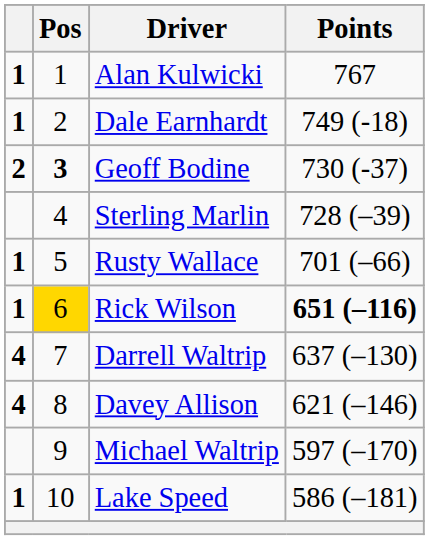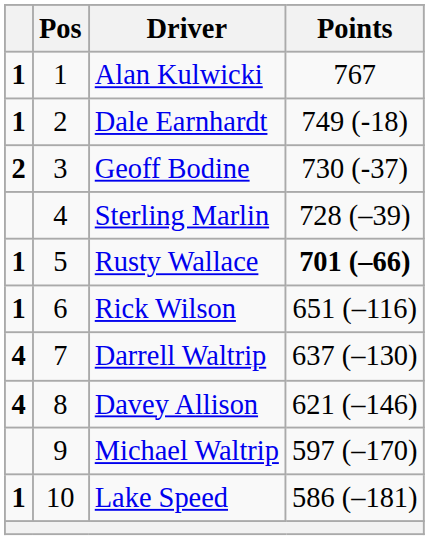(60, 168) bold -> (60, 168) normal
(355, 262) normal -> (355, 262) bold
(60, 309) gold background -> (60, 309) no background
(355, 309) bold -> (355, 309) normal
